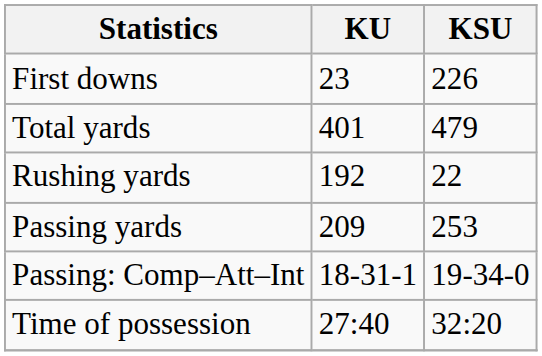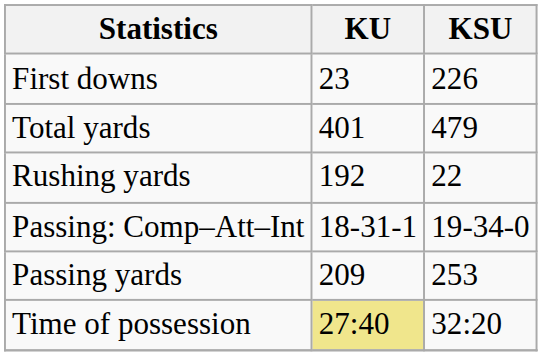rows swapped: (97, 226) <-> (158, 275)
(354, 324) no background -> (354, 324) khaki background
